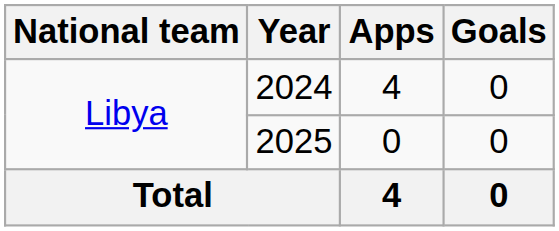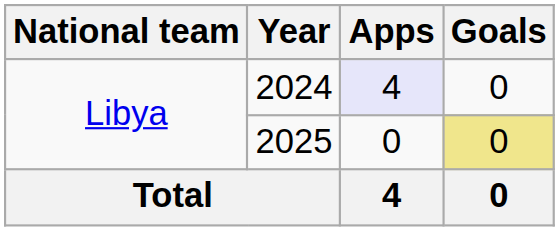(392, 86) no background -> (392, 86) lavender background
(499, 141) no background -> (499, 141) khaki background
